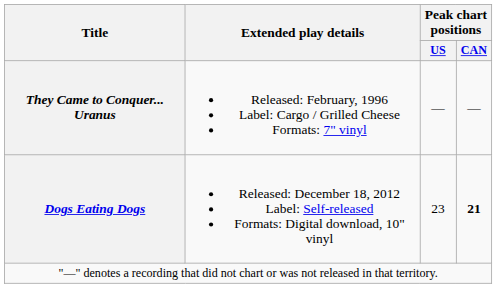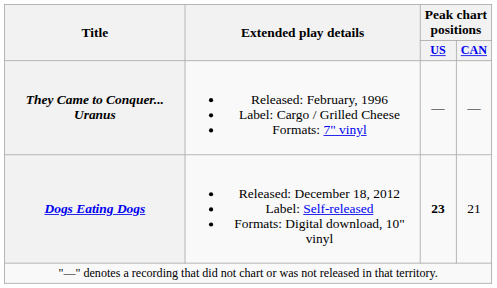(438, 208) normal -> (438, 208) bold
(474, 208) bold -> (474, 208) normal
